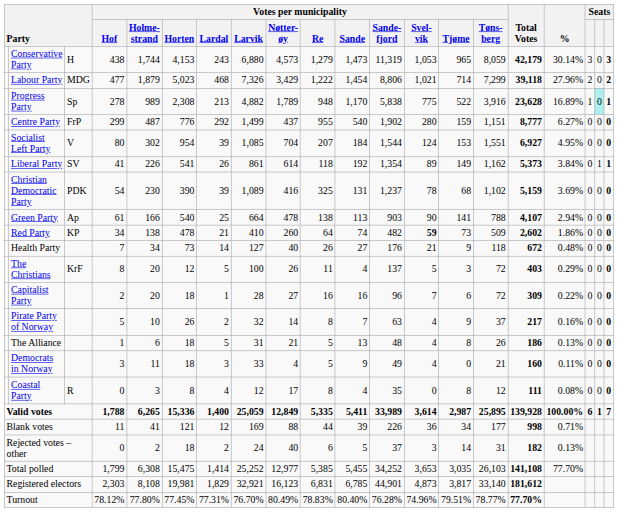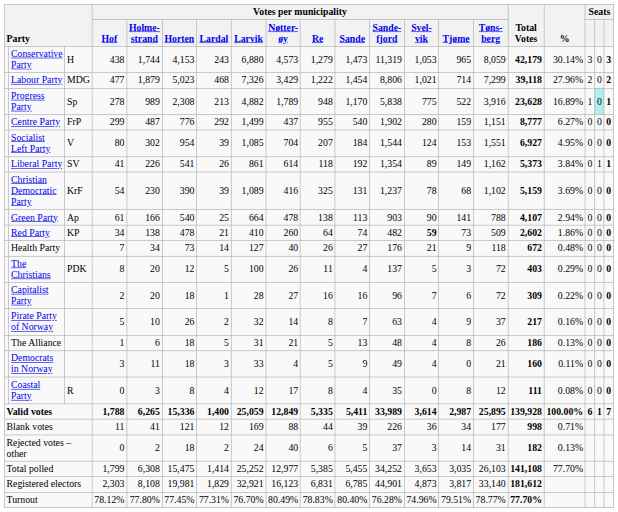(77, 190) PDK -> (75, 190) KrF
(75, 269) KrF -> (77, 269) PDK
